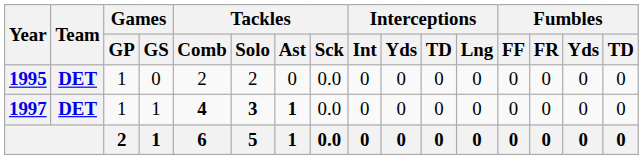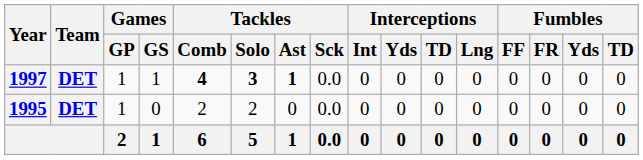rows swapped: (28, 79) <-> (28, 109)
